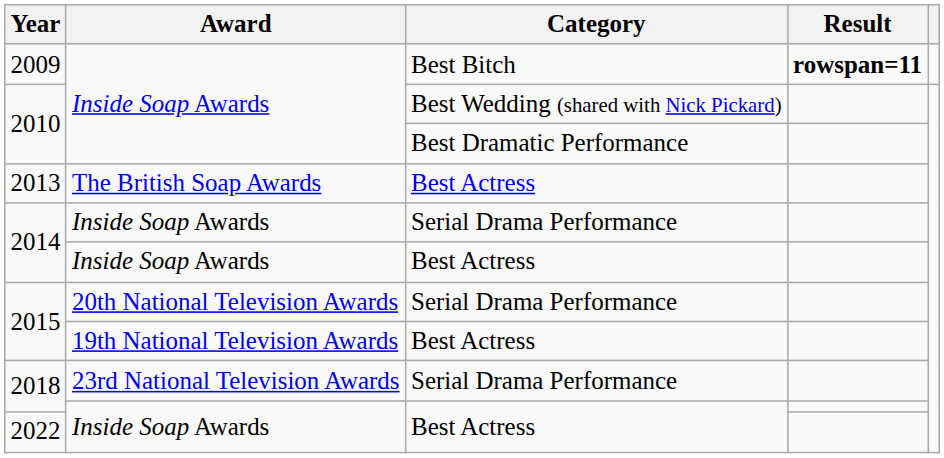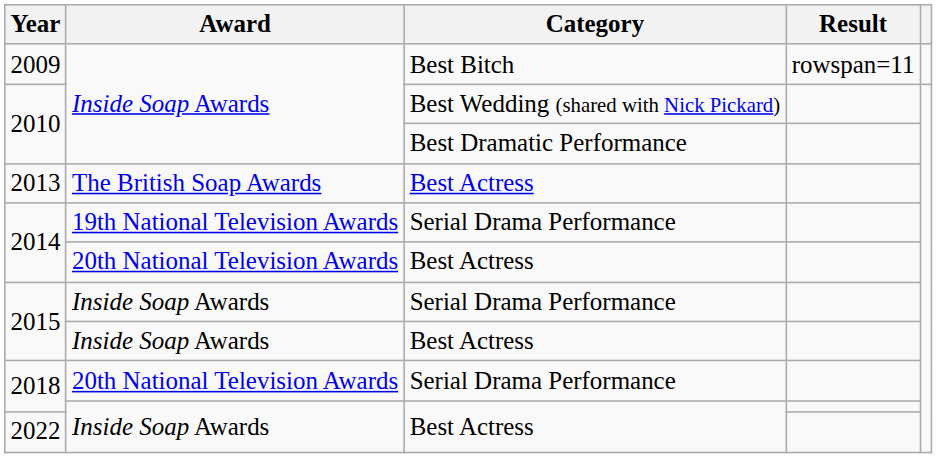(858, 63) bold -> (853, 63) normal
(171, 222) Inside Soap Awards -> (235, 222) 19th National Television Awards
(171, 261) Inside Soap Awards -> (235, 261) 20th National Television Awards
(235, 301) 20th National Television Awards -> (171, 301) Inside Soap Awards
(235, 340) 19th National Television Awards -> (171, 340) Inside Soap Awards
(236, 380) 23rd National Television Awards -> (235, 380) 20th National Television Awards
